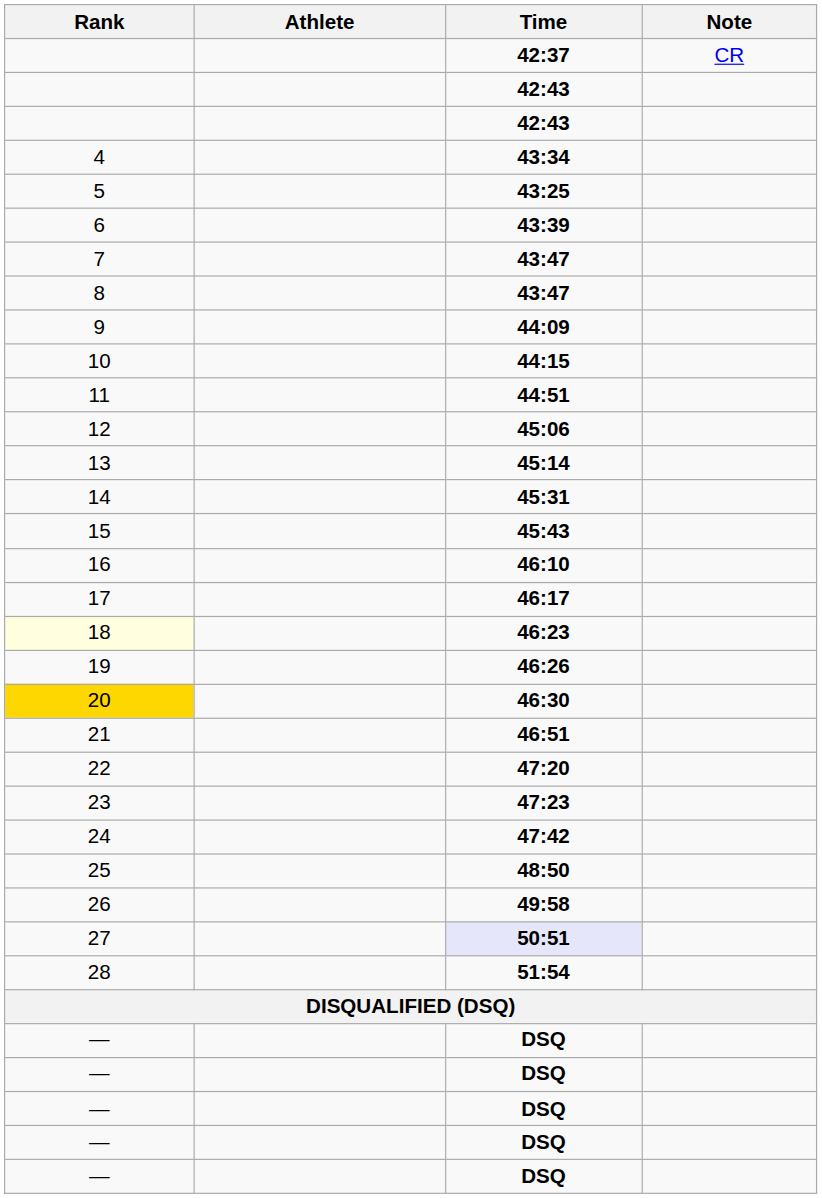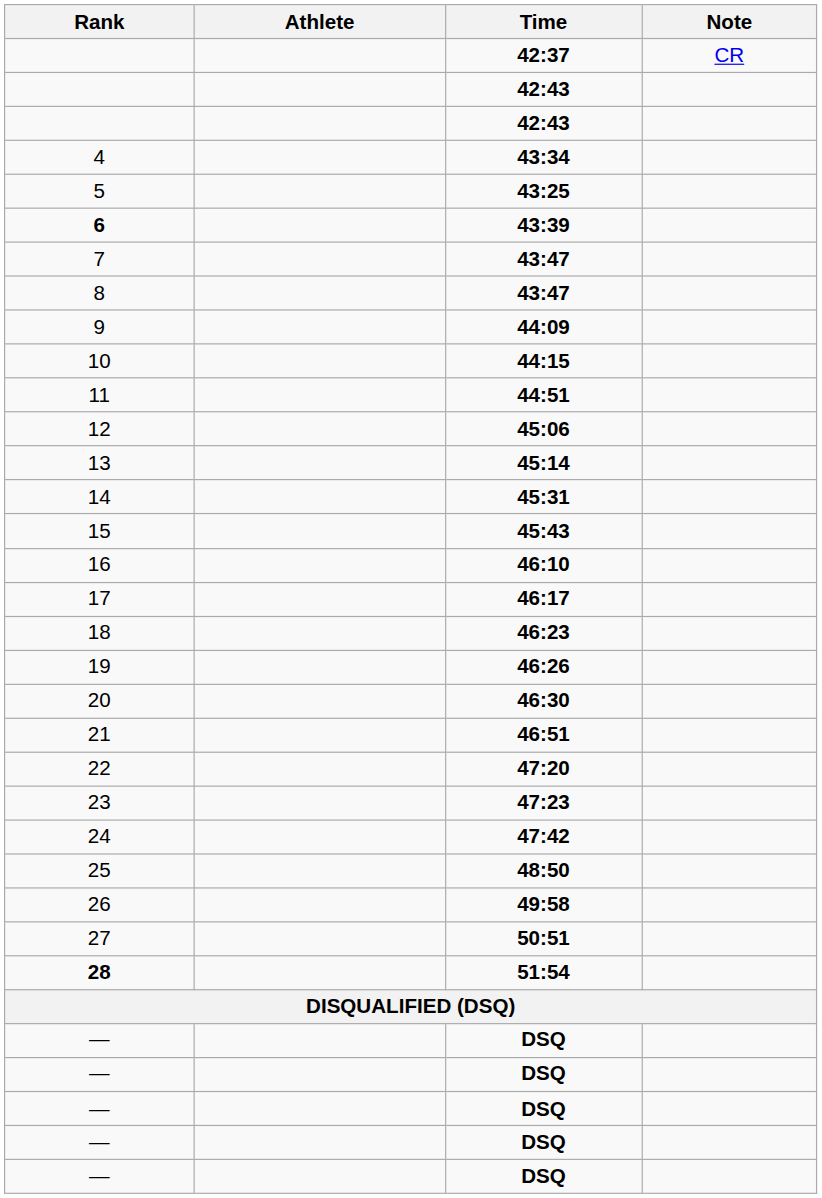(99, 224) normal -> (99, 224) bold
(99, 632) lightyellow background -> (99, 632) no background
(99, 700) gold background -> (99, 700) no background
(543, 938) lavender background -> (543, 938) no background
(99, 972) normal -> (99, 972) bold
